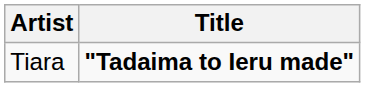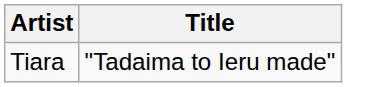(219, 61) bold -> (210, 61) normal
